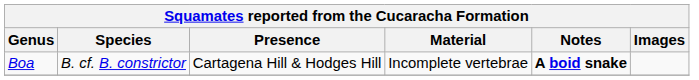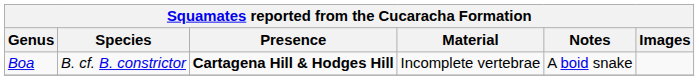(287, 63) normal -> (293, 63) bold
(581, 63) bold -> (590, 63) normal
